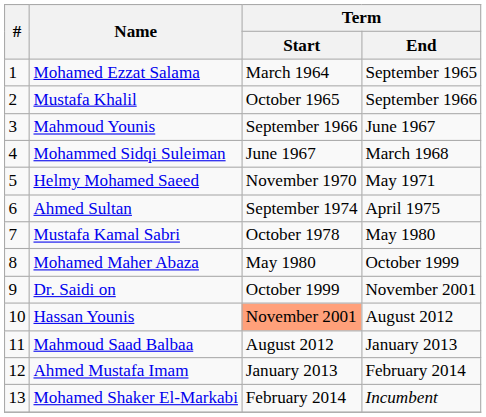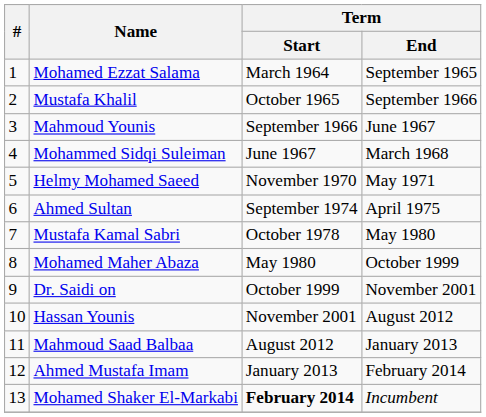(301, 316) lightsalmon background -> (301, 316) no background
(296, 398) normal -> (300, 398) bold
